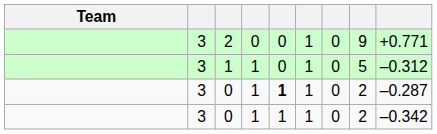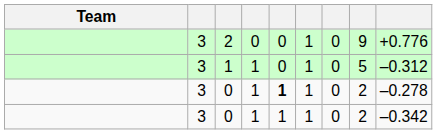(404, 41) +0.771 -> (404, 41) +0.776
(404, 91) –0.287 -> (404, 91) –0.278
